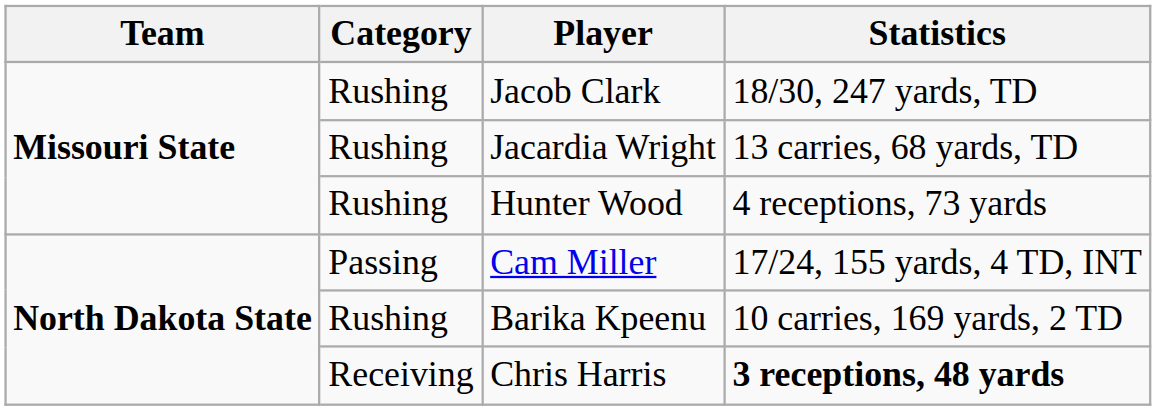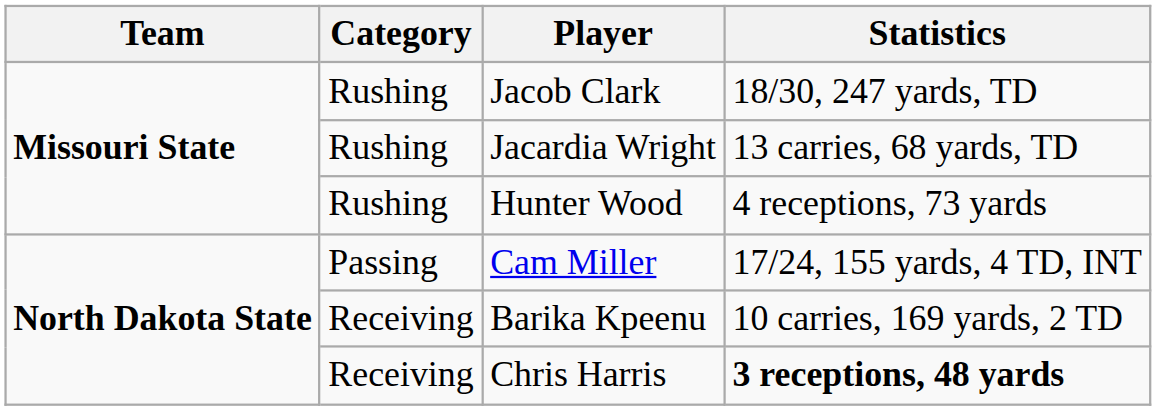(388, 317) Rushing -> (401, 317) Receiving
